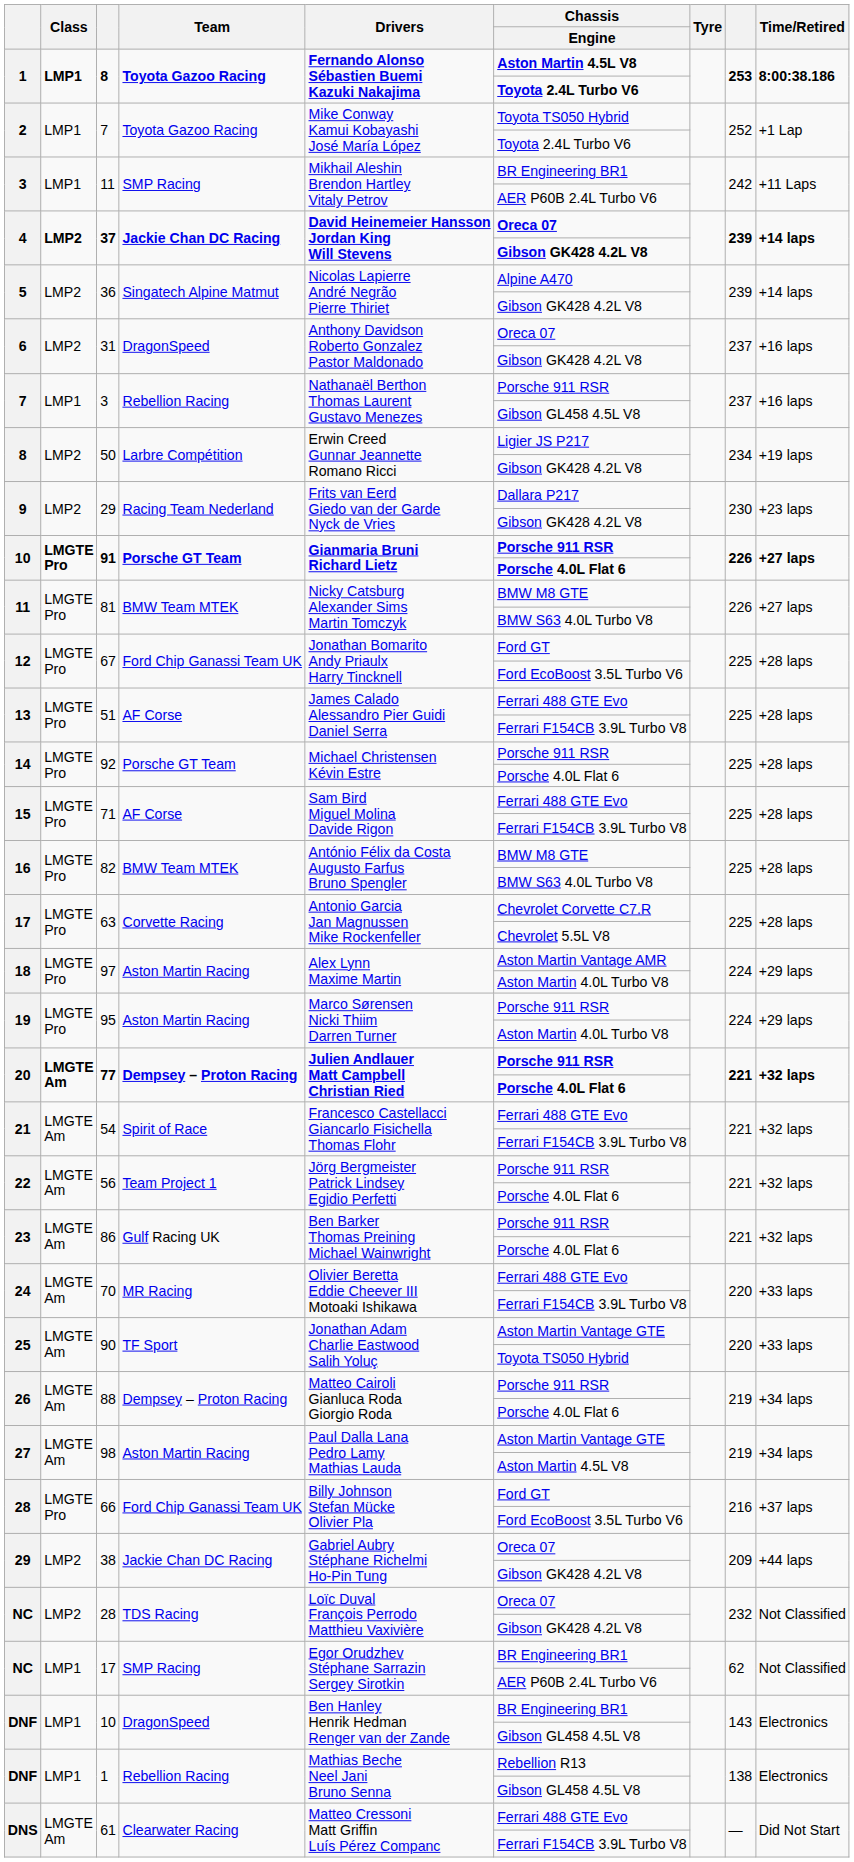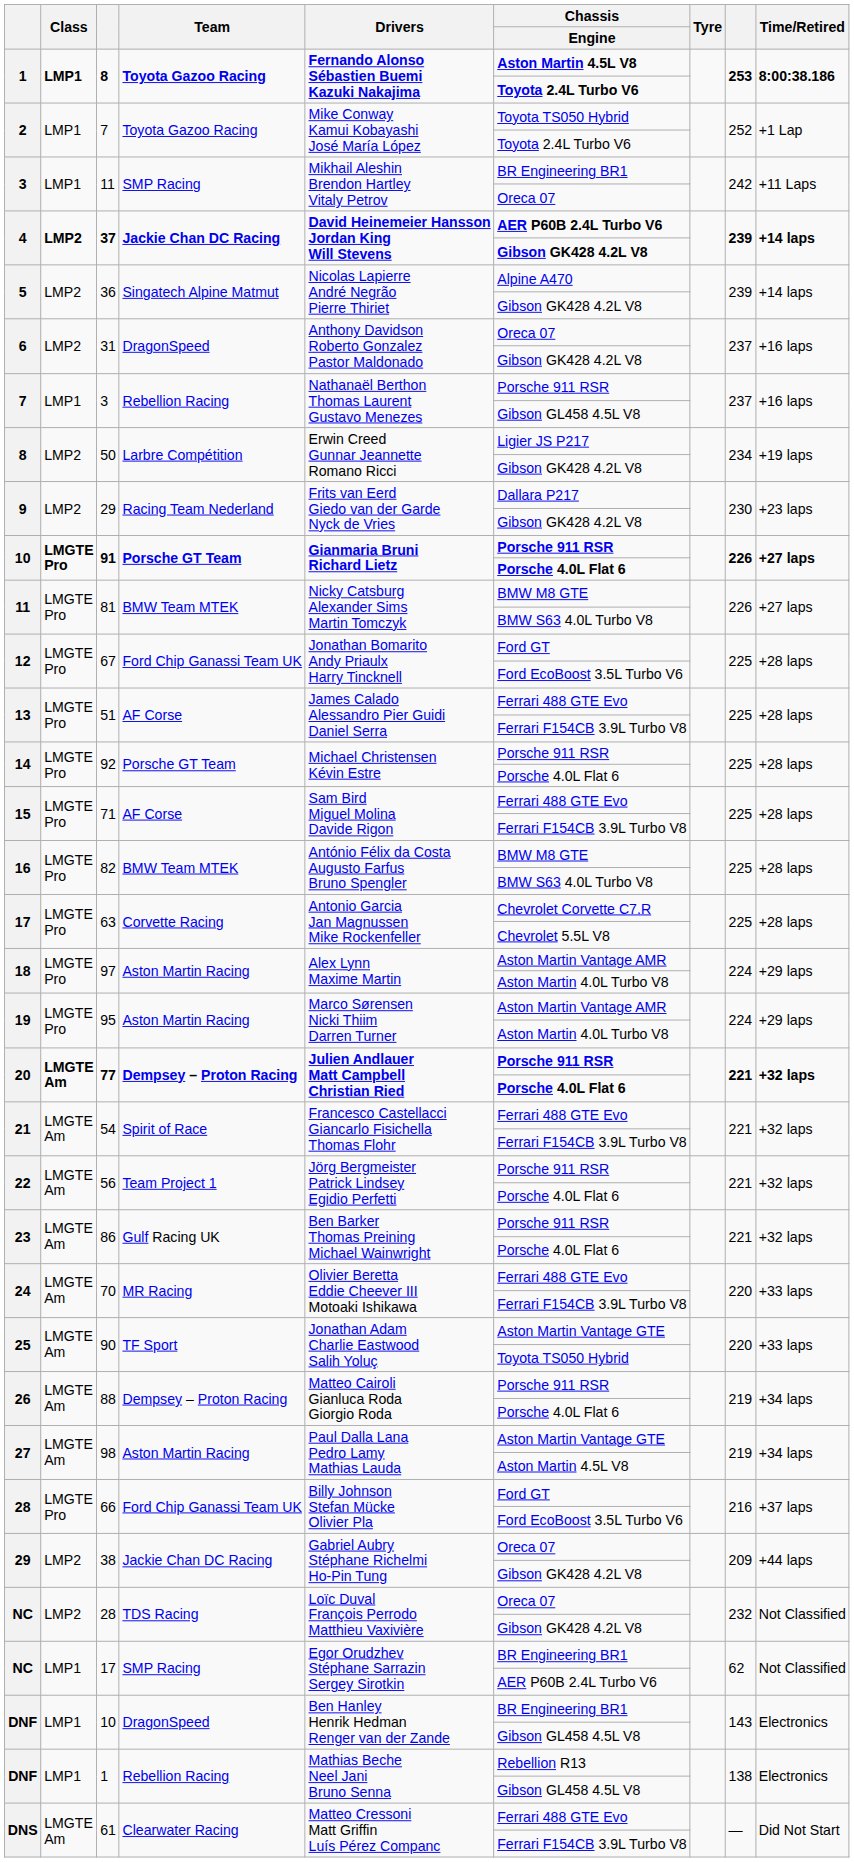(577, 198) AER P60B 2.4L Turbo V6 -> (526, 198) Oreca 07
(527, 225) Oreca 07 -> (580, 225) AER P60B 2.4L Turbo V6
(553, 1007) Porsche 911 RSR -> (582, 1007) Aston Martin Vantage AMR
